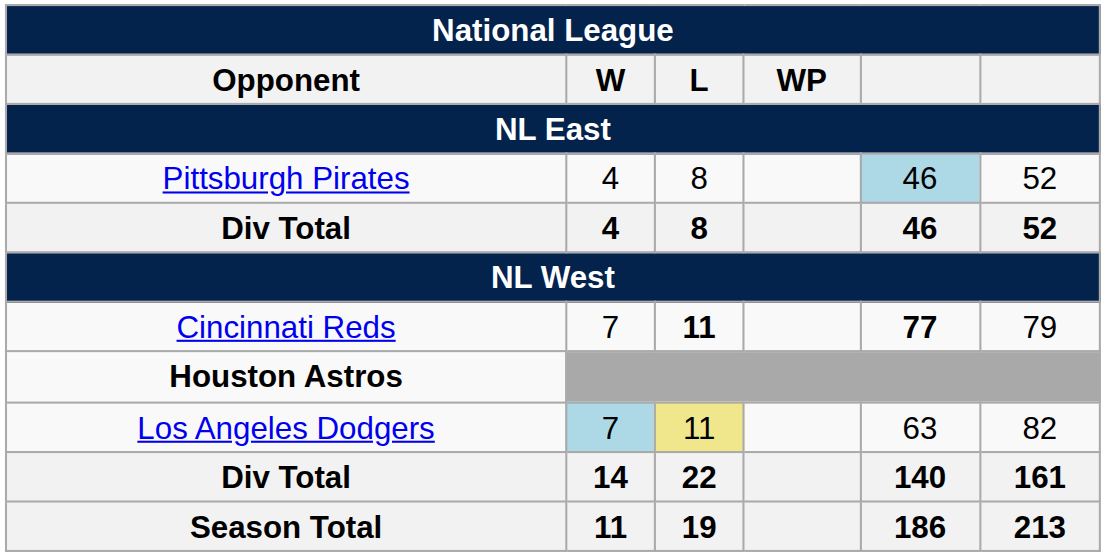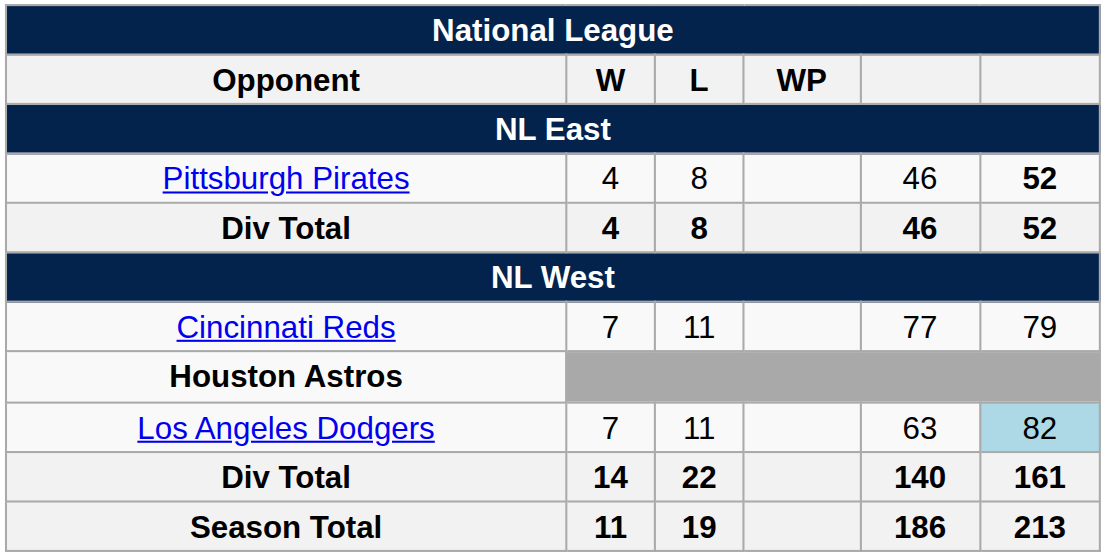(920, 179) lightblue background -> (920, 179) no background
(1040, 179) normal -> (1040, 179) bold
(699, 327) bold -> (699, 327) normal
(920, 327) bold -> (920, 327) normal
(610, 427) lightblue background -> (610, 427) no background
(699, 427) khaki background -> (699, 427) no background
(1040, 427) no background -> (1040, 427) lightblue background
